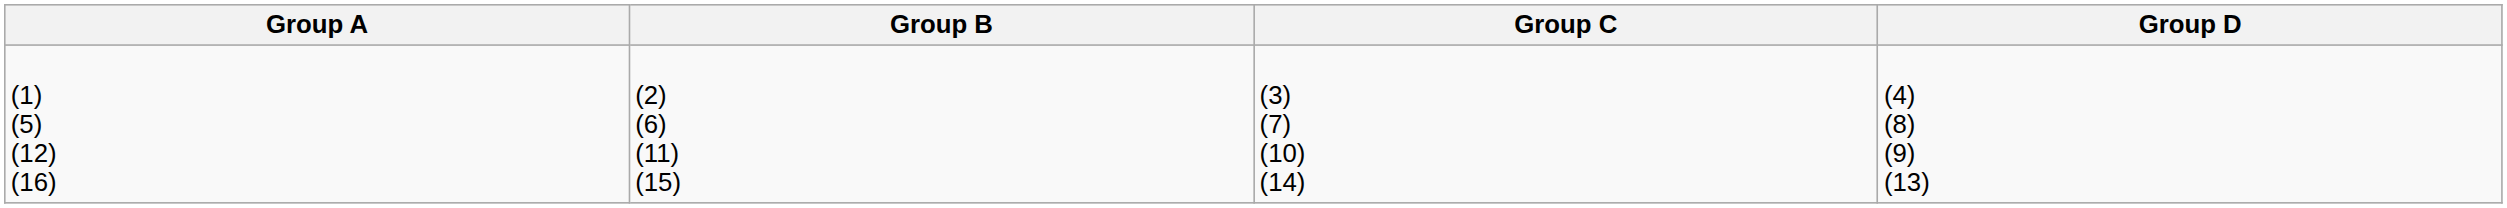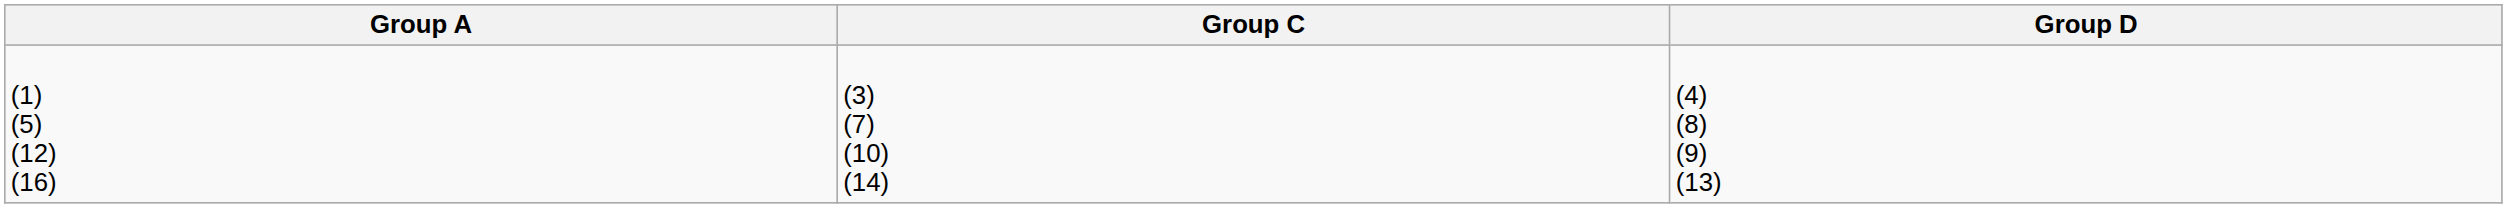- column: (941, 24)
